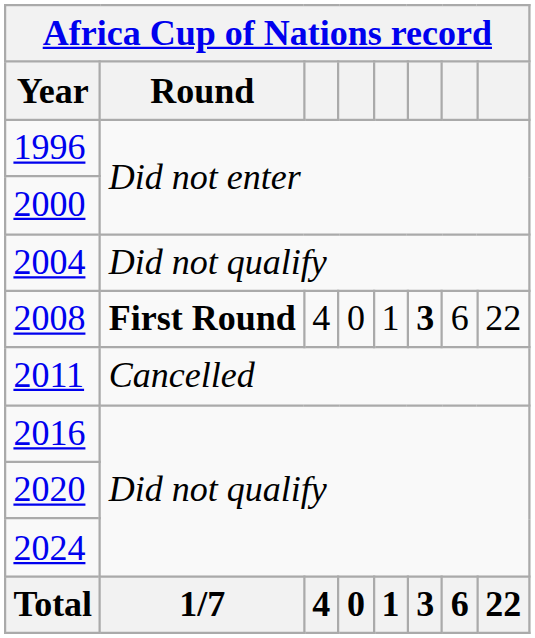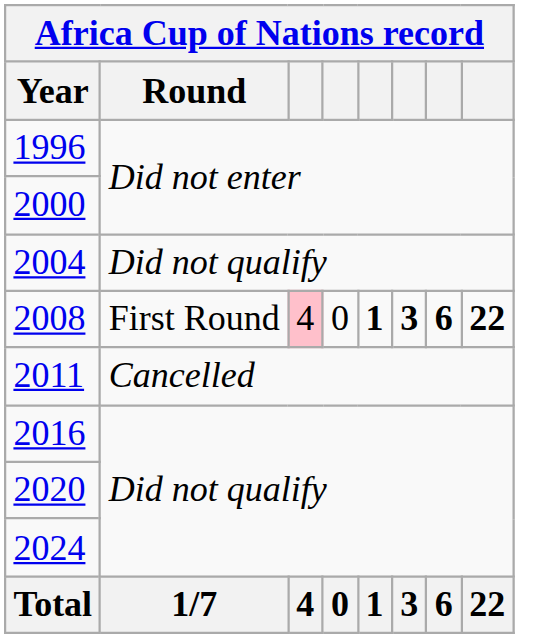(202, 318) bold -> (194, 318) normal
(321, 318) no background -> (305, 318) pink background
(391, 318) normal -> (375, 318) bold
(460, 318) normal -> (444, 318) bold
(503, 318) normal -> (487, 318) bold
